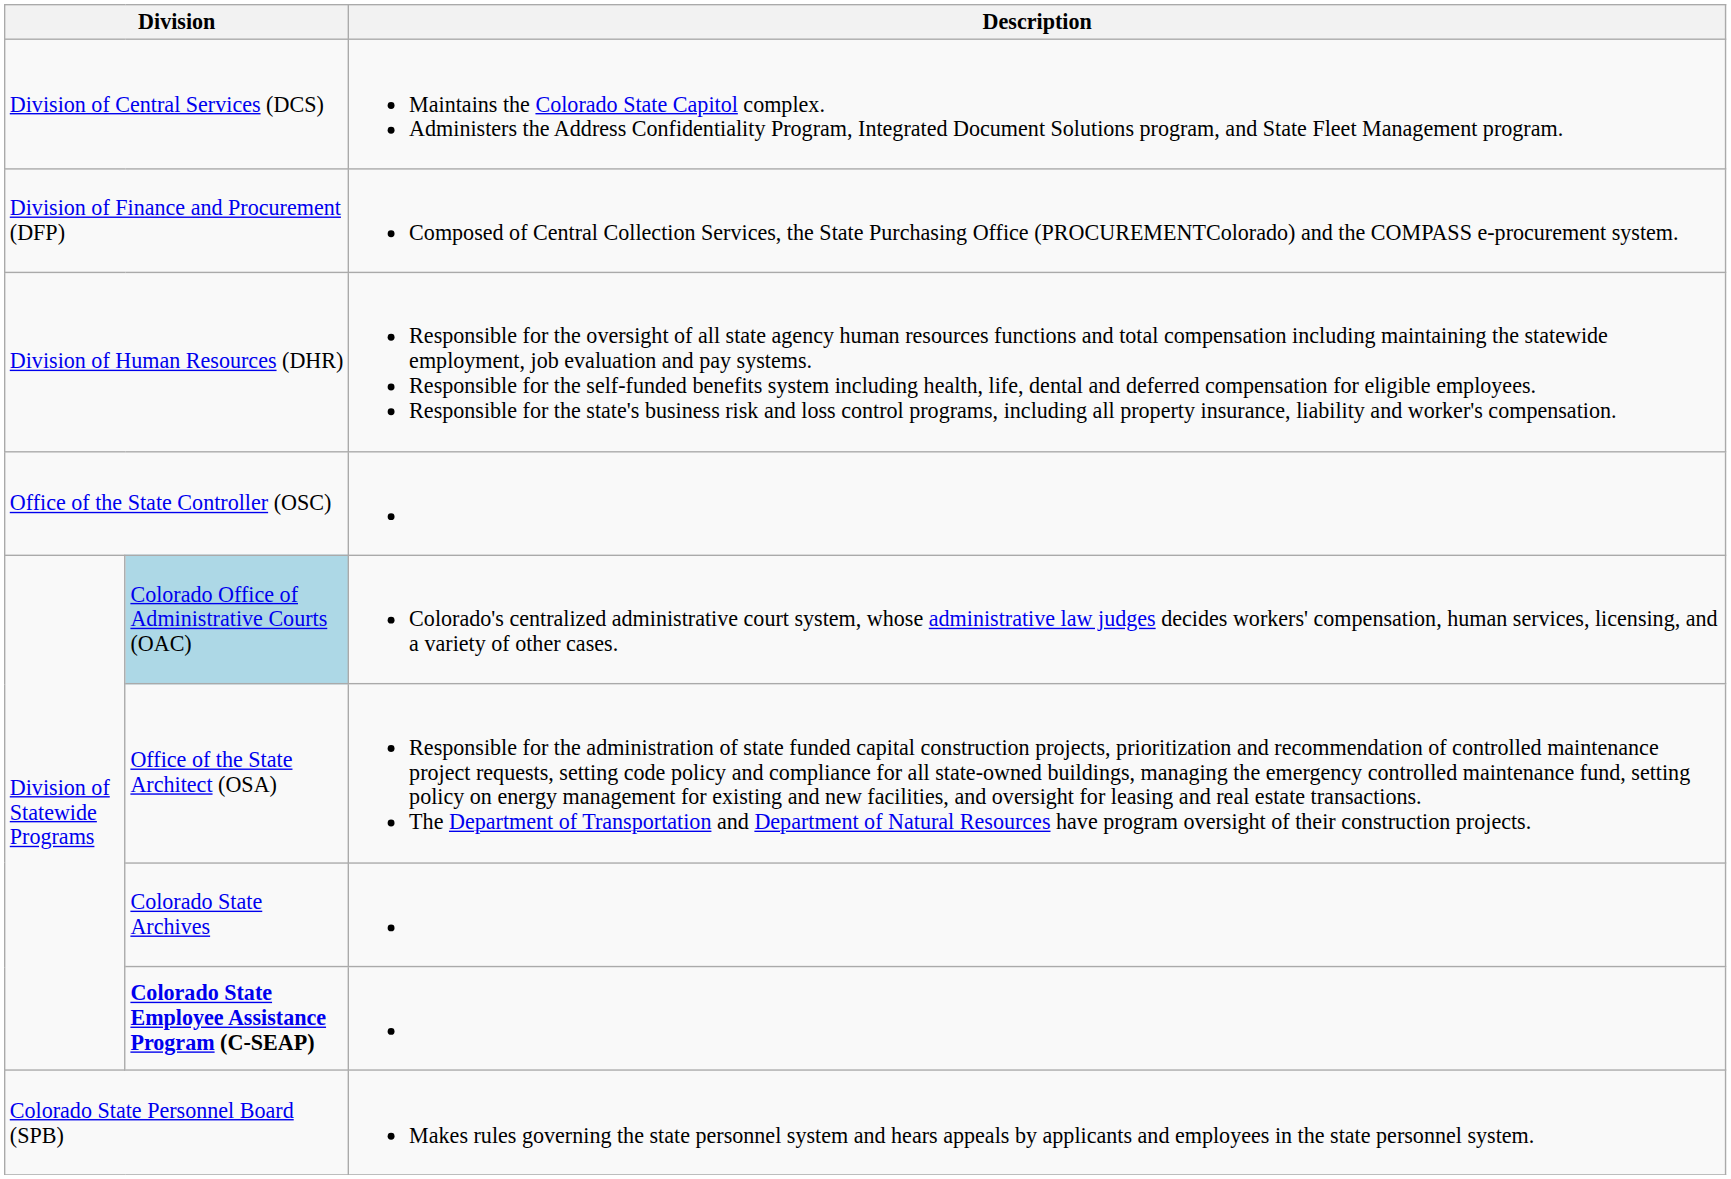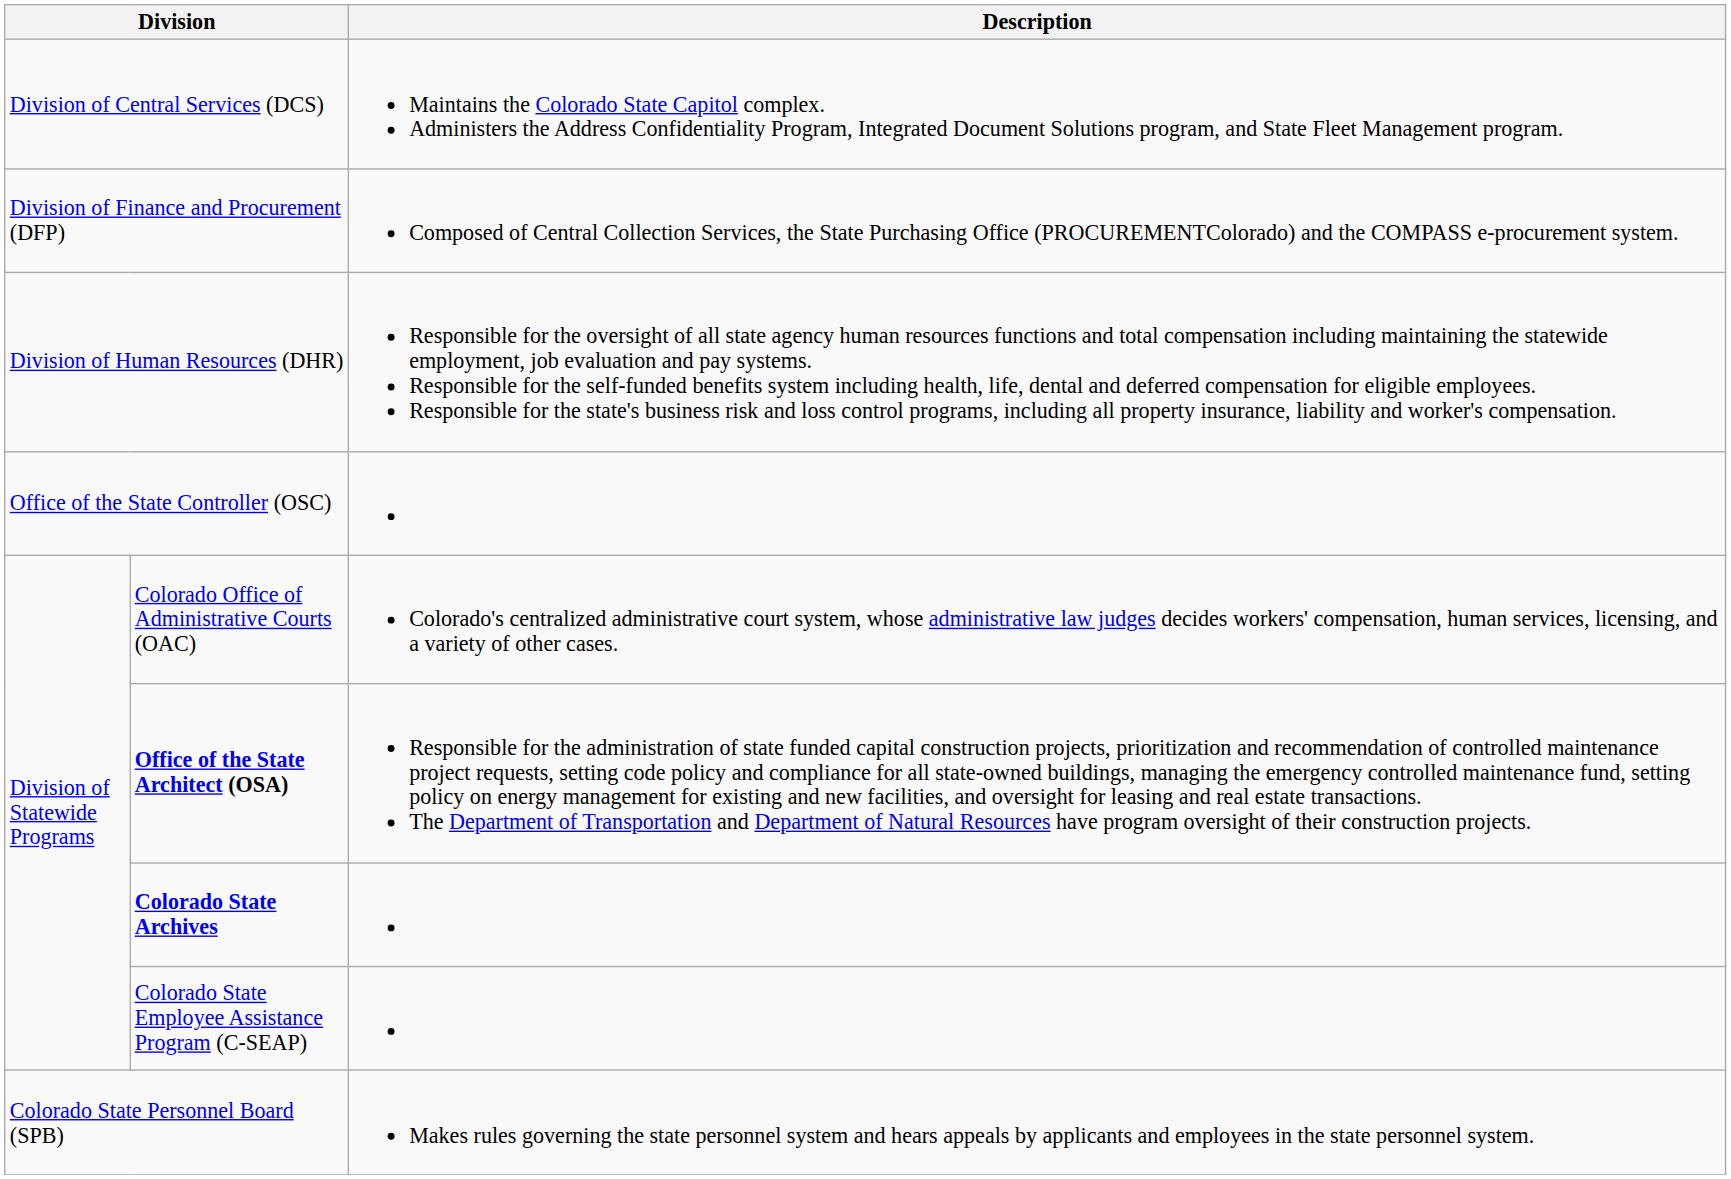(229, 619) lightblue background -> (233, 619) no background
(211, 773) normal -> (220, 773) bold
(196, 914) normal -> (206, 914) bold
(228, 1018) bold -> (229, 1018) normal
